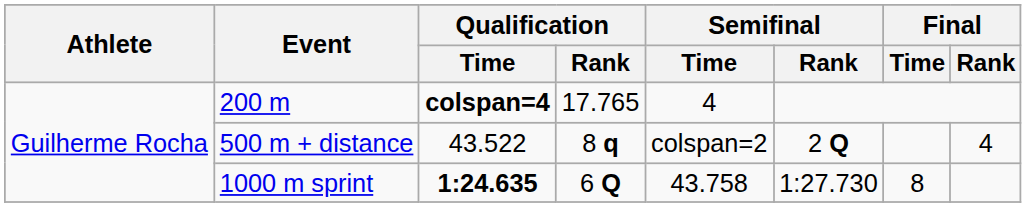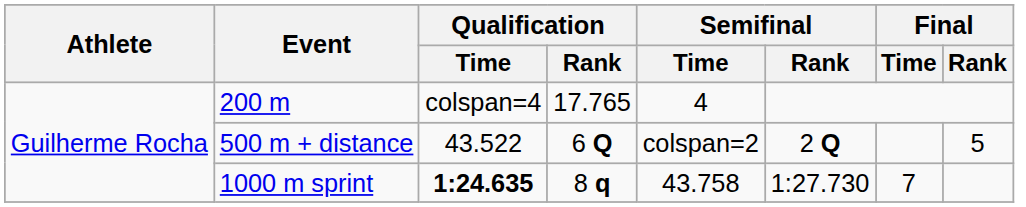(488, 103) bold -> (483, 103) normal
(600, 143) 8 q -> (592, 143) 6 Q
(986, 143) 4 -> (977, 143) 5
(600, 183) 6 Q -> (592, 183) 8 q
(917, 183) 8 -> (909, 183) 7
